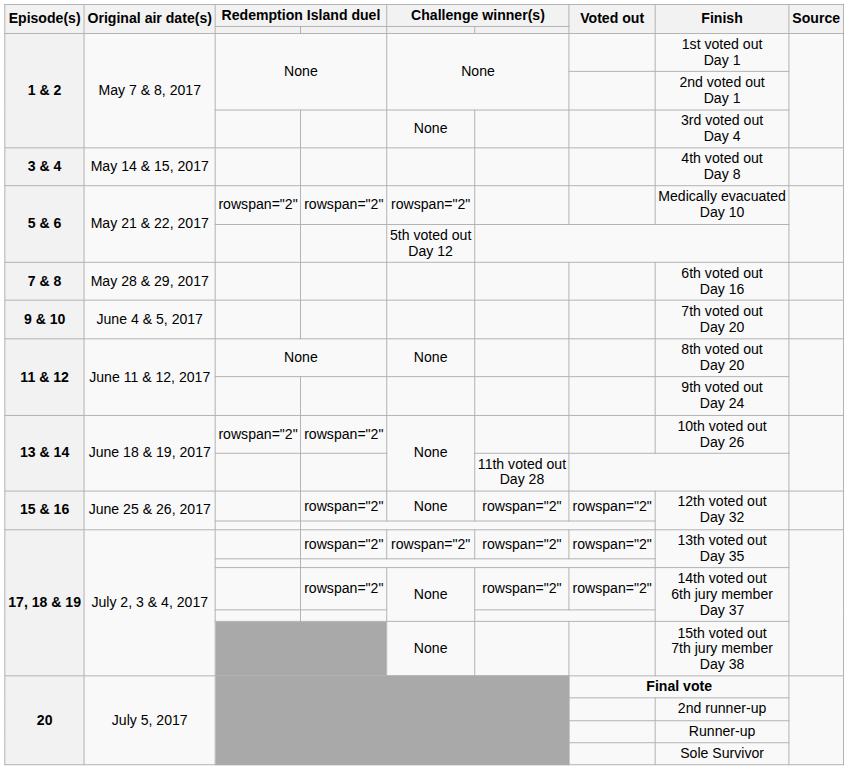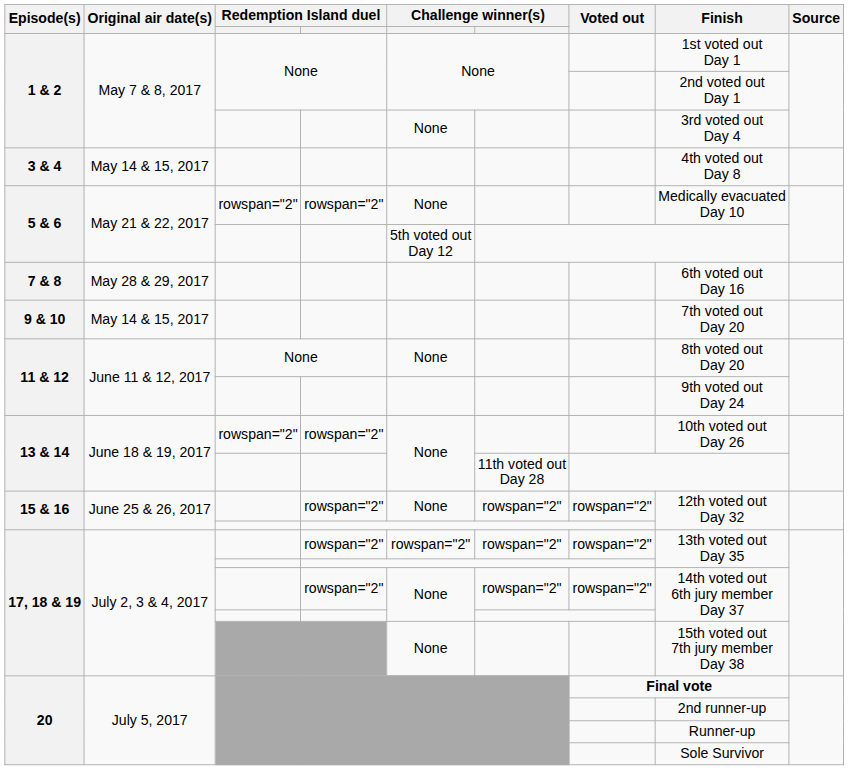(431, 205) rowspan="2" -> (431, 205) None
(150, 319) June 4 & 5, 2017 -> (150, 319) May 14 & 15, 2017
